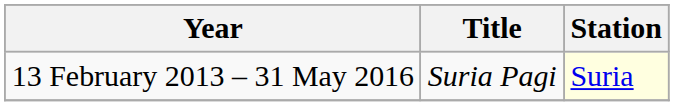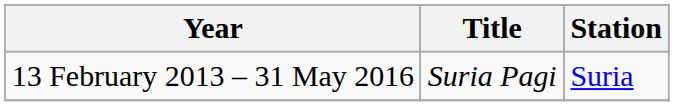(602, 75) lightyellow background -> (602, 75) no background
